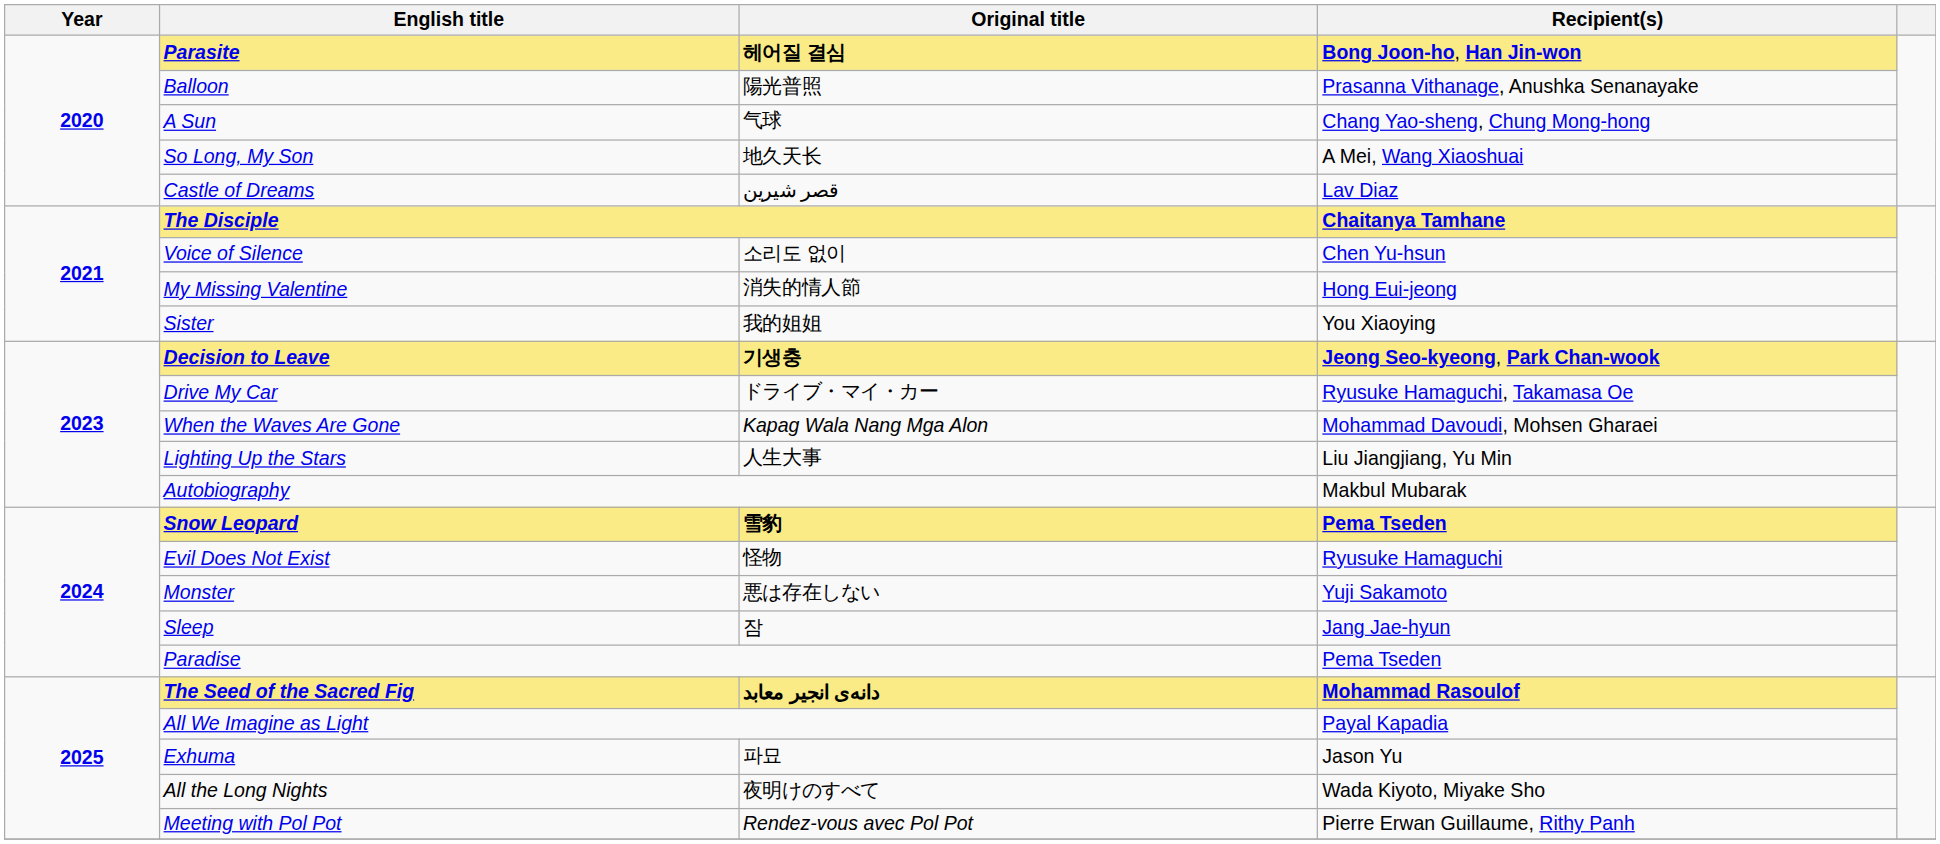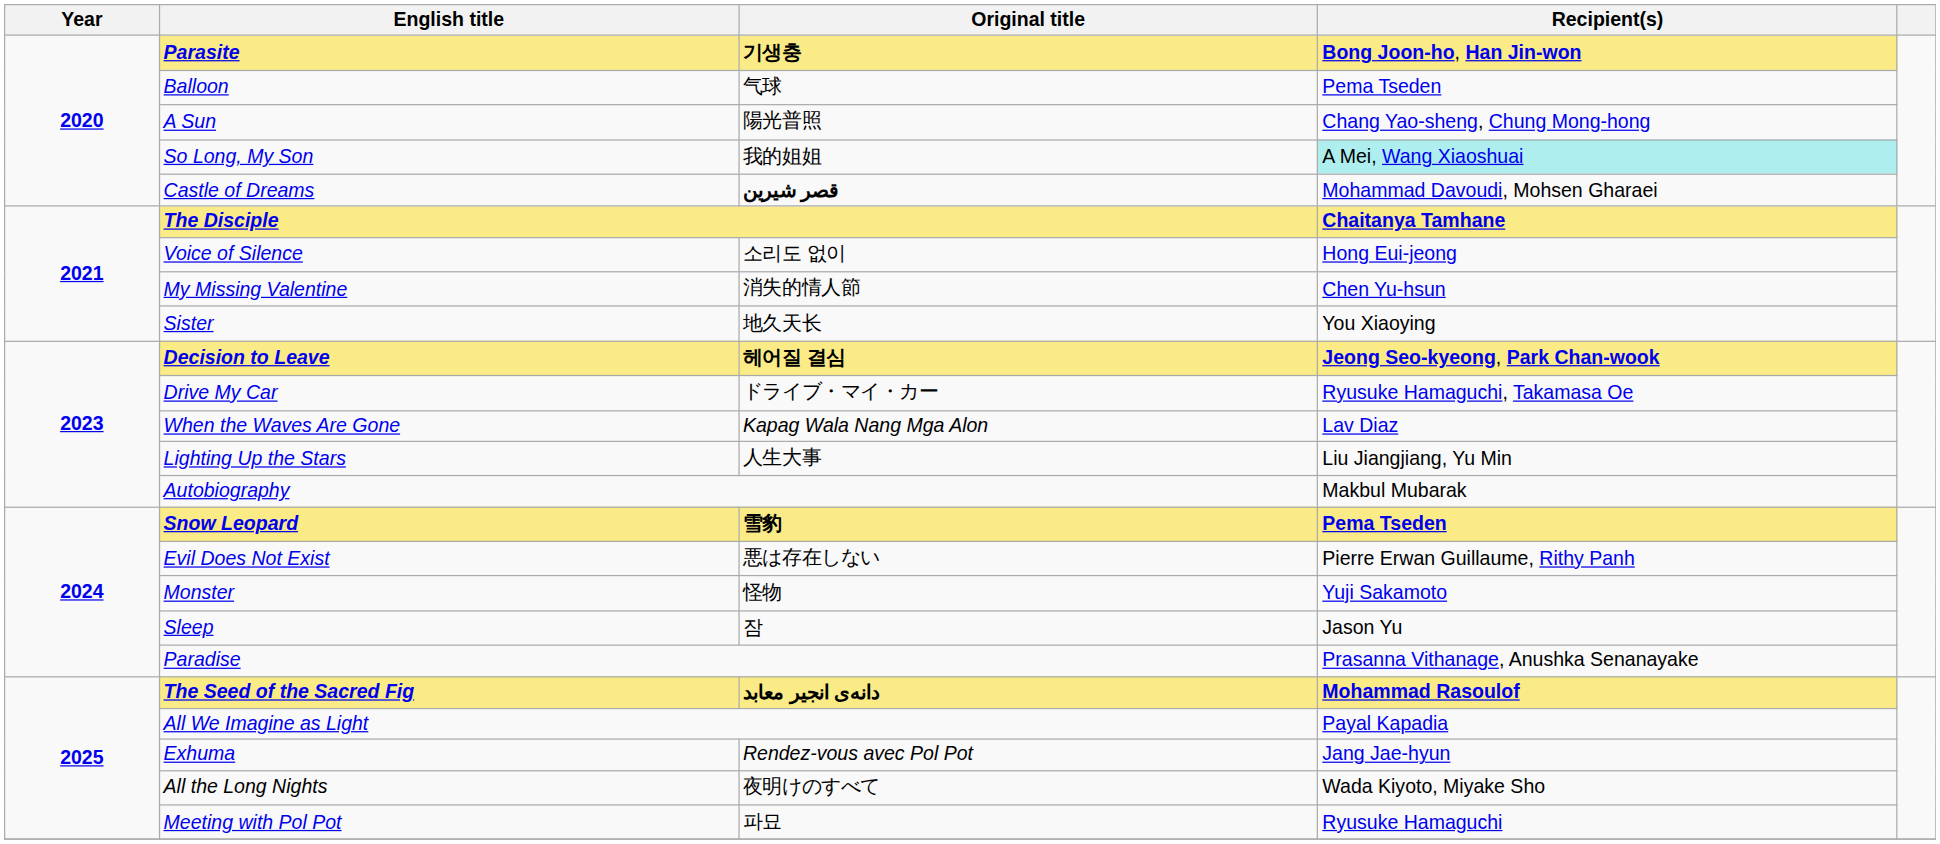(794, 52) 헤어질 결심 -> (772, 52) 기생충
(782, 86) 陽光普照 -> (762, 86) 气球
(1510, 87) Prasanna Vithanage, Anushka Senanayake -> (1382, 87) Pema Tseden
(762, 121) 气球 -> (782, 121) 陽光普照
(782, 156) 地久天长 -> (782, 156) 我的姐姐
(1423, 156) no background -> (1423, 156) paleturquoise background
(791, 190) normal -> (791, 190) bold
(1360, 190) Lav Diaz -> (1490, 190) Mohammad Davoudi, Mohsen Gharaei
(1384, 254) Chen Yu-hsun -> (1390, 254) Hong Eui-jeong
(1390, 288) Hong Eui-jeong -> (1384, 288) Chen Yu-hsun
(782, 322) 我的姐姐 -> (782, 322) 地久天长
(772, 357) 기생충 -> (794, 357) 헤어질 결심
(1490, 425) Mohammad Davoudi, Mohsen Gharaei -> (1360, 425) Lav Diaz
(762, 557) 怪物 -> (811, 557) 悪は存在しない
(1412, 558) Ryusuke Hamaguchi -> (1479, 558) Pierre Erwan Guillaume, Rithy Panh
(811, 592) 悪は存在しない -> (762, 592) 怪物
(1386, 627) Jang Jae-hyun -> (1362, 627) Jason Yu
(1382, 660) Pema Tseden -> (1510, 660) Prasanna Vithanage, Anushka Senanayake
(762, 755) 파묘 -> (858, 754) Rendez-vous avec Pol Pot
(1362, 756) Jason Yu -> (1386, 754) Jang Jae-hyun
(858, 823) Rendez-vous avec Pol Pot -> (762, 821) 파묘
(1479, 823) Pierre Erwan Guillaume, Rithy Panh -> (1412, 822) Ryusuke Hamaguchi
